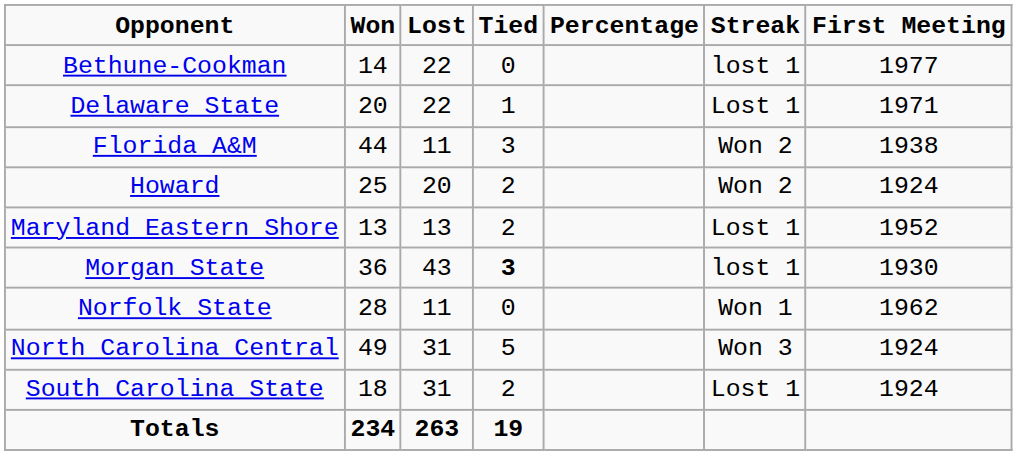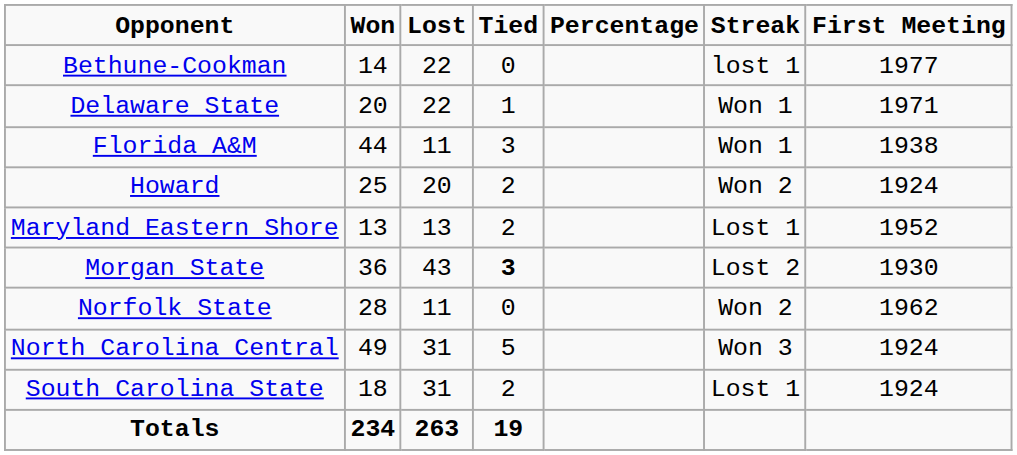(755, 106) Lost 1 -> (755, 106) Won 1
(755, 147) Won 2 -> (755, 147) Won 1
(755, 268) lost 1 -> (755, 268) Lost 2
(755, 308) Won 1 -> (755, 308) Won 2
